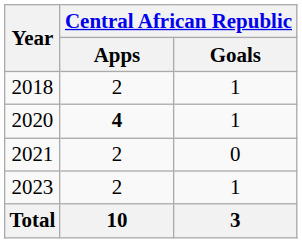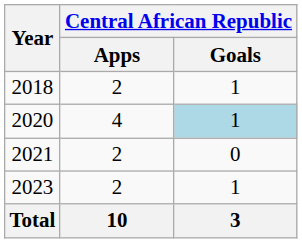(117, 120) bold -> (117, 120) normal
(235, 120) no background -> (235, 120) lightblue background
